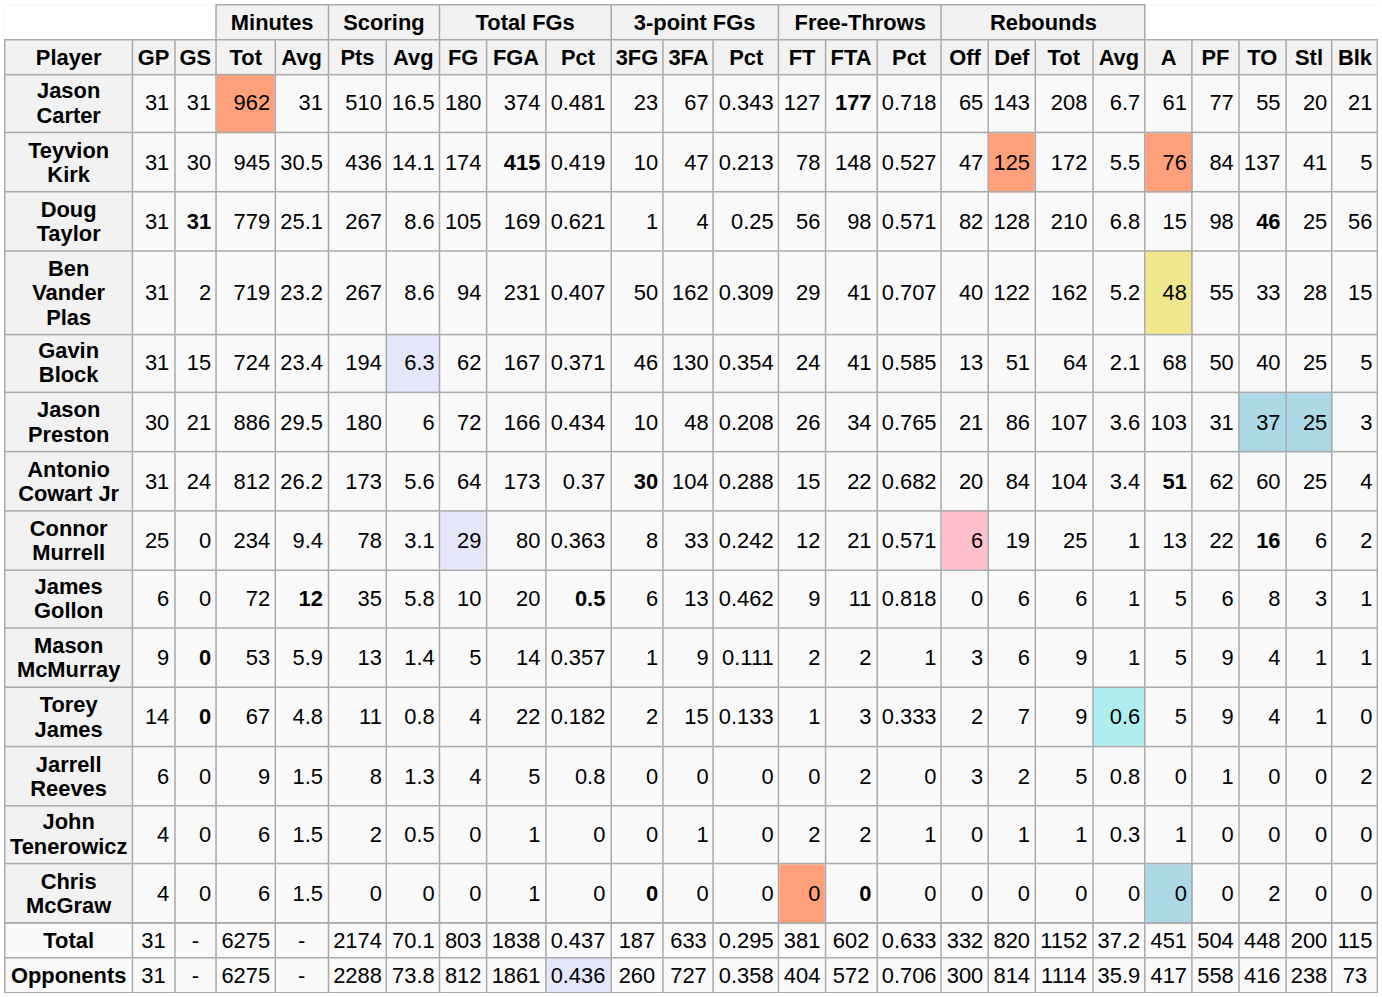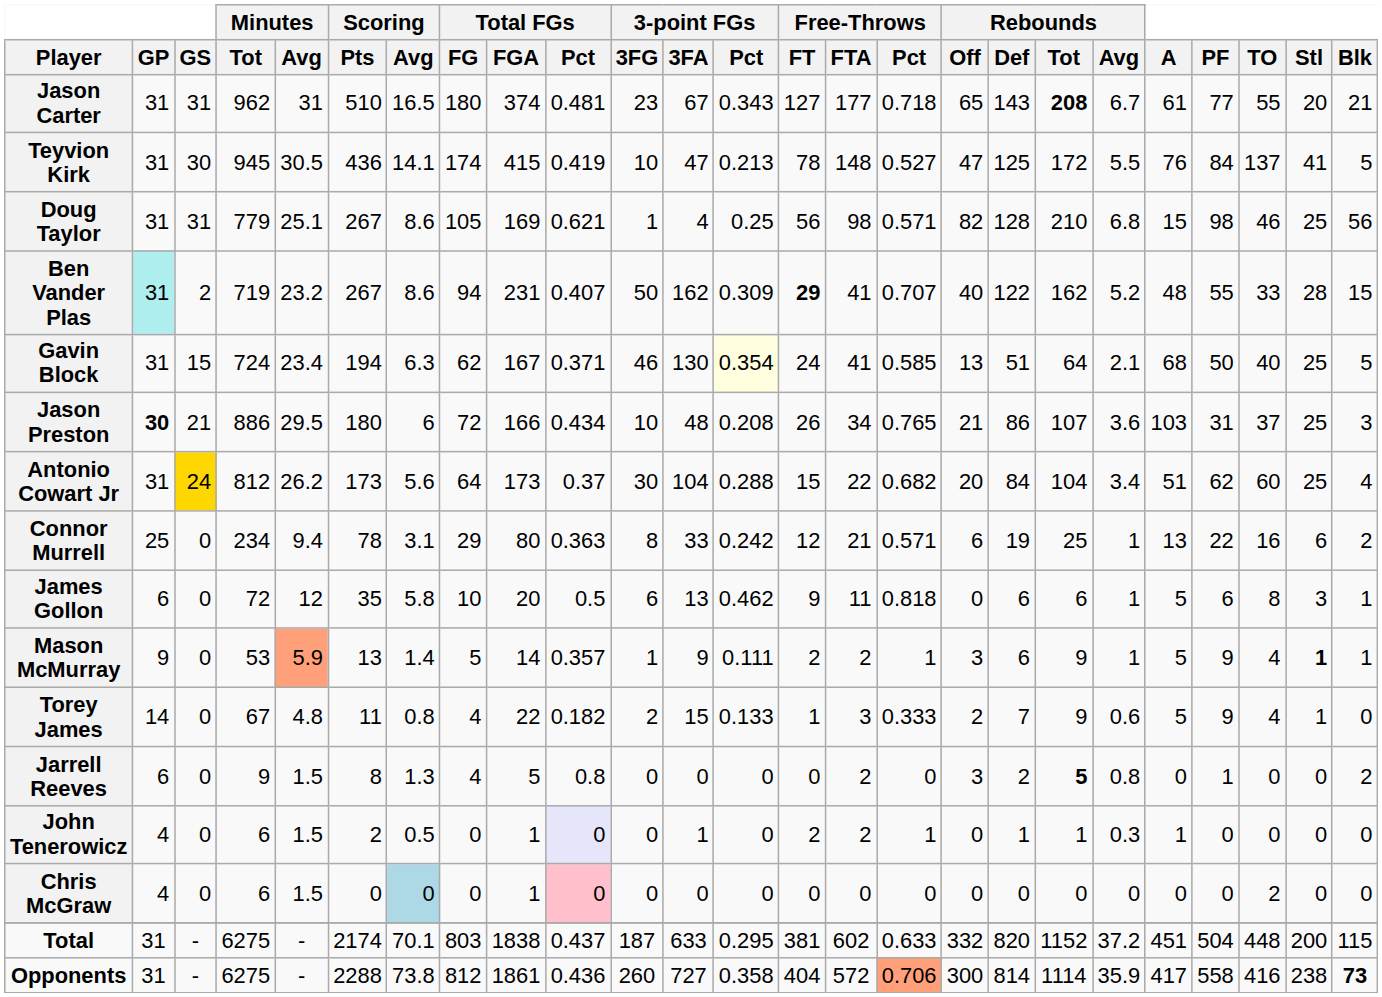(252, 104) lightsalmon background -> (252, 104) no background
(853, 104) bold -> (853, 104) normal
(1069, 104) normal -> (1069, 104) bold
(522, 163) bold -> (522, 163) normal
(1012, 163) lightsalmon background -> (1012, 163) no background
(1175, 163) lightsalmon background -> (1175, 163) no background
(199, 222) bold -> (199, 222) normal
(1268, 222) bold -> (1268, 222) normal
(157, 293) no background -> (157, 293) paleturquoise background
(808, 293) normal -> (808, 293) bold
(1175, 293) khaki background -> (1175, 293) no background
(419, 364) lavender background -> (419, 364) no background
(746, 364) no background -> (746, 364) lightyellow background
(157, 423) normal -> (157, 423) bold
(1268, 423) lightblue background -> (1268, 423) no background
(1315, 423) lightblue background -> (1315, 423) no background
(199, 481) no background -> (199, 481) gold background
(646, 481) bold -> (646, 481) normal
(1175, 481) bold -> (1175, 481) normal
(469, 540) lavender background -> (469, 540) no background
(977, 540) pink background -> (977, 540) no background
(1268, 540) bold -> (1268, 540) normal
(311, 599) bold -> (311, 599) normal
(590, 599) bold -> (590, 599) normal
(205, 658) bold -> (205, 658) normal
(308, 658) no background -> (308, 658) lightsalmon background
(1321, 658) normal -> (1321, 658) bold
(205, 717) bold -> (205, 717) normal
(1125, 717) paleturquoise background -> (1125, 717) no background
(1081, 776) normal -> (1081, 776) bold
(599, 835) no background -> (599, 835) lavender background
(429, 894) no background -> (429, 894) lightblue background
(599, 894) no background -> (599, 894) pink background
(652, 894) bold -> (652, 894) normal
(814, 894) lightsalmon background -> (814, 894) no background
(865, 894) bold -> (865, 894) normal
(1181, 894) lightblue background -> (1181, 894) no background
(578, 975) lavender background -> (578, 975) no background
(909, 975) no background -> (909, 975) lightsalmon background
(1355, 975) normal -> (1355, 975) bold
